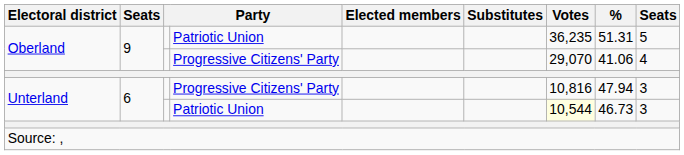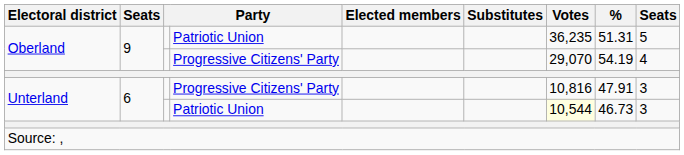(616, 59) 41.06 -> (616, 59) 54.19
(616, 88) 47.94 -> (616, 88) 47.91
